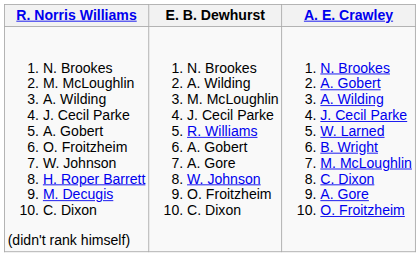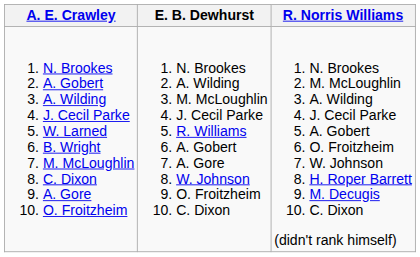columns swapped: (349, 15) <-> (77, 15)
